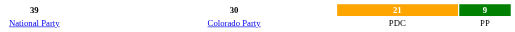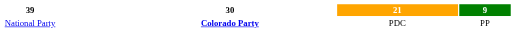(234, 23) normal -> (230, 23) bold
